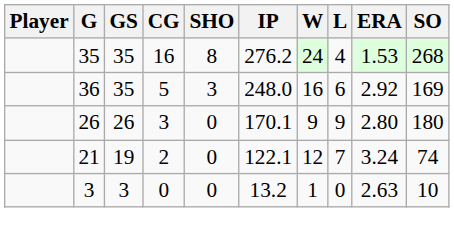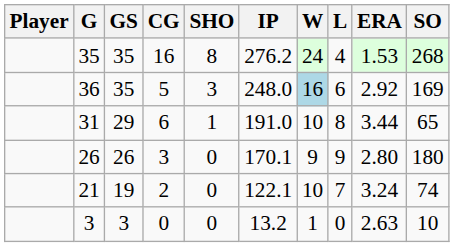(313, 88) no background -> (313, 88) lightblue background
+ row: (89, 122)
(313, 156) 12 -> (313, 190) 10
